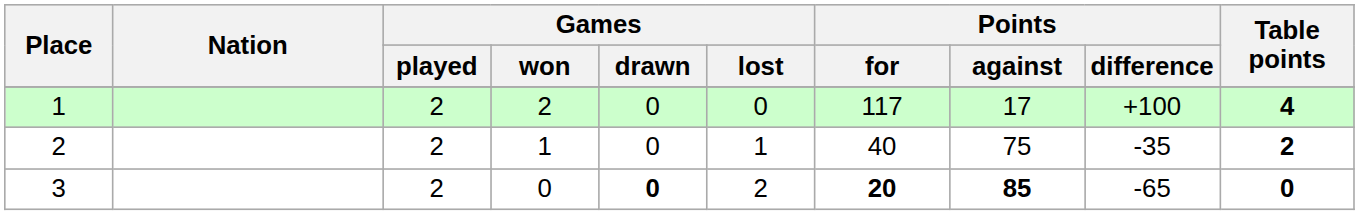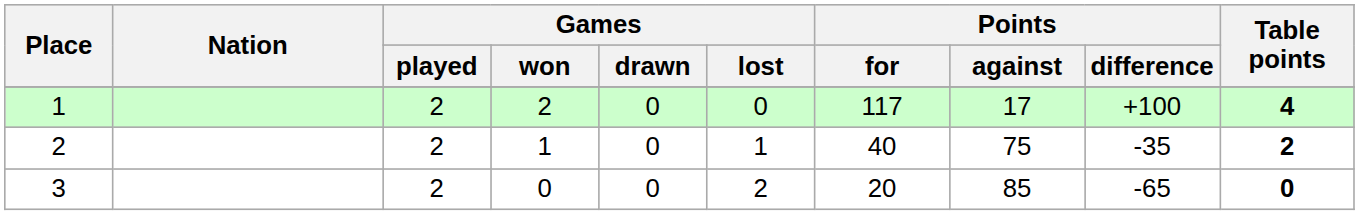(653, 188) bold -> (653, 188) normal
(882, 188) bold -> (882, 188) normal
(1017, 188) bold -> (1017, 188) normal
